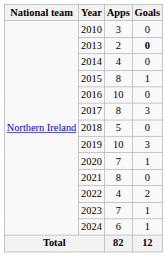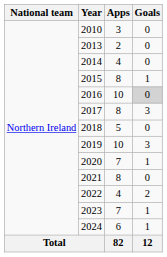(147, 45) bold -> (147, 45) normal
(147, 95) no background -> (147, 95) lightgrey background
